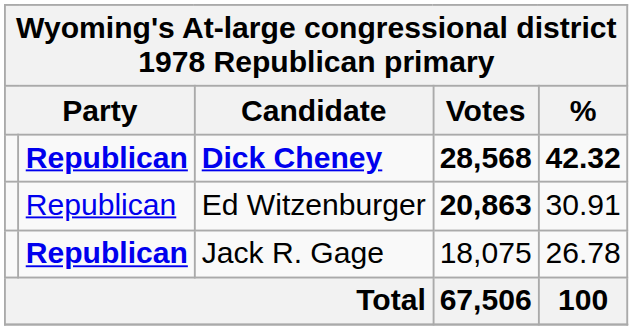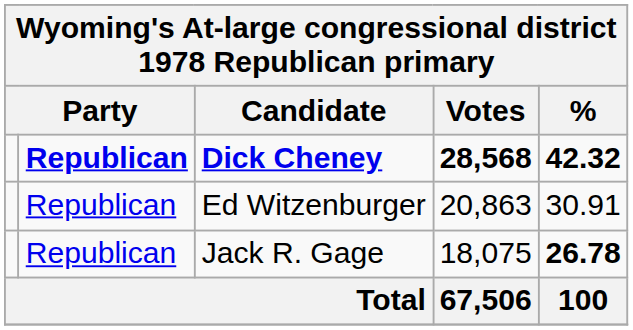(486, 205) bold -> (486, 205) normal
(107, 253) bold -> (101, 253) normal
(583, 253) normal -> (583, 253) bold
